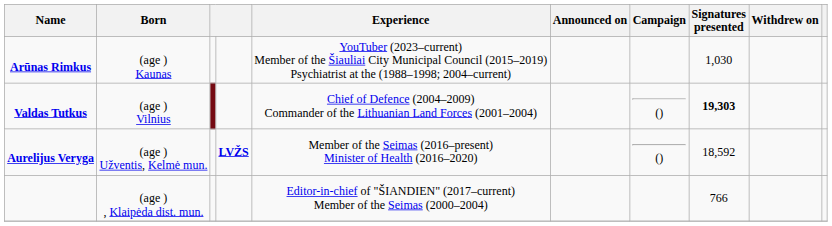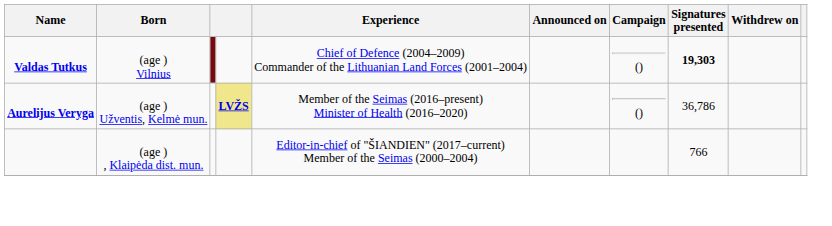- row: (51, 66)
(234, 152) no background -> (234, 106) khaki background
(719, 152) 18,592 -> (698, 106) 36,786
